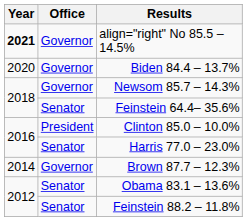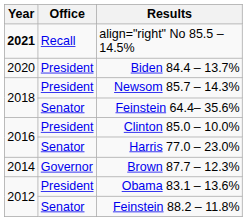(67, 41) Governor -> (58, 41) Recall
(67, 68) Governor -> (67, 68) President
(67, 87) Governor -> (67, 87) President
(63, 186) Senator -> (67, 186) President
